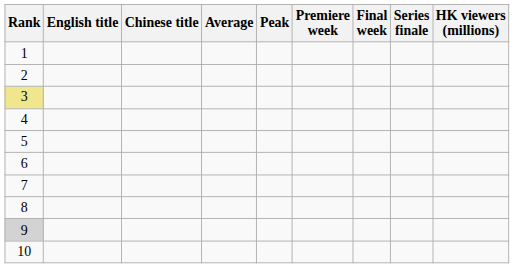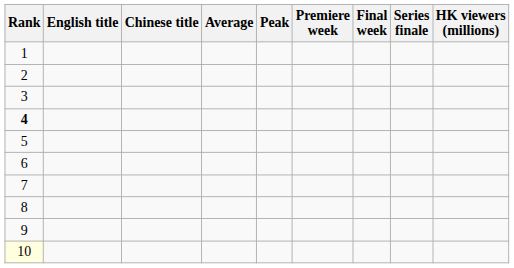(24, 97) khaki background -> (24, 97) no background
(24, 119) normal -> (24, 119) bold
(24, 229) lightgrey background -> (24, 229) no background
(24, 251) no background -> (24, 251) lightyellow background
